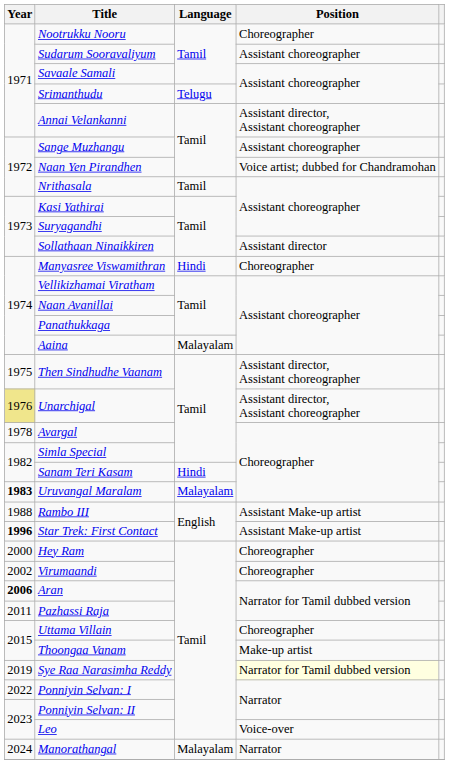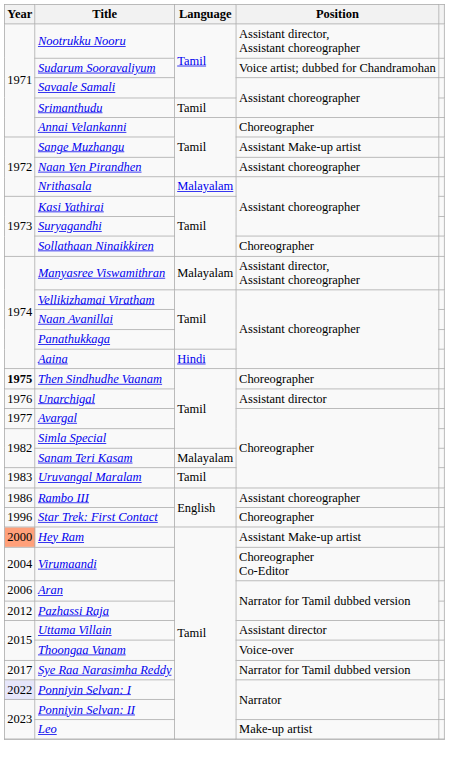(276, 34) Choreographer -> (300, 41) Assistant director, Assistant choreographer
(300, 53) Assistant choreographer -> (337, 68) Voice artist; dubbed for Chandramohan
(194, 93) Telugu -> (192, 107) Tamil
(300, 120) Assistant director, Assistant choreographer -> (276, 127) Choreographer
(300, 147) Assistant choreographer -> (300, 147) Assistant Make-up artist
(337, 166) Voice artist; dubbed for Chandramohan -> (300, 166) Assistant choreographer
(192, 186) Tamil -> (205, 186) Malayalam
(283, 246) Assistant director -> (276, 246) Choreographer
(191, 265) Hindi -> (205, 272) Malayalam
(276, 265) Choreographer -> (300, 272) Assistant director, Assistant choreographer
(205, 345) Malayalam -> (191, 359) Hindi
(20, 371) normal -> (20, 378) bold
(300, 371) Assistant director, Assistant choreographer -> (276, 378) Choreographer
(20, 405) khaki background -> (20, 398) no background
(300, 405) Assistant director, Assistant choreographer -> (283, 398) Assistant director
(20, 432) 1978 -> (20, 418) 1977
(191, 472) Hindi -> (205, 458) Malayalam
(20, 491) bold -> (20, 477) normal
(205, 491) Malayalam -> (192, 477) Tamil
(20, 511) 1988 -> (20, 497) 1986
(300, 511) Assistant Make-up artist -> (300, 497) Assistant choreographer
(20, 531) bold -> (20, 517) normal
(300, 531) Assistant Make-up artist -> (276, 517) Choreographer
(20, 551) no background -> (20, 537) lightsalmon background
(276, 551) Choreographer -> (300, 537) Assistant Make-up artist
(20, 571) 2002 -> (20, 564) 2004
(276, 571) Choreographer -> (276, 564) Choreographer Co-Editor
(20, 590) bold -> (20, 590) normal
(20, 610) 2011 -> (20, 610) 2012
(276, 630) Choreographer -> (283, 630) Assistant director
(276, 650) Make-up artist -> (266, 650) Voice-over
(20, 670) 2019 -> (20, 670) 2017
(325, 670) lightyellow background -> (325, 670) no background
(20, 689) no background -> (20, 689) lavender background
(266, 729) Voice-over -> (276, 729) Make-up artist
- row: (77, 749)
